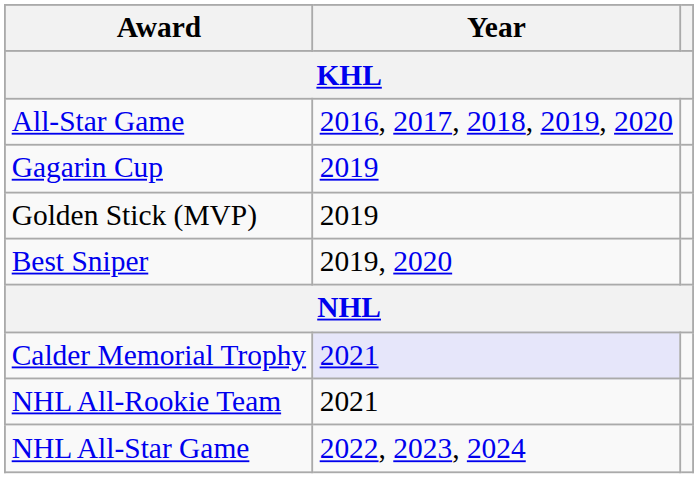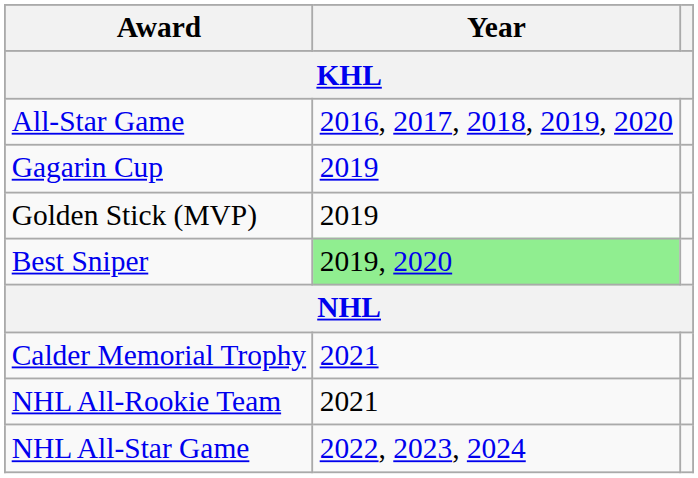(386, 261) no background -> (386, 261) lightgreen background
(349, 354) lavender background -> (349, 354) no background
